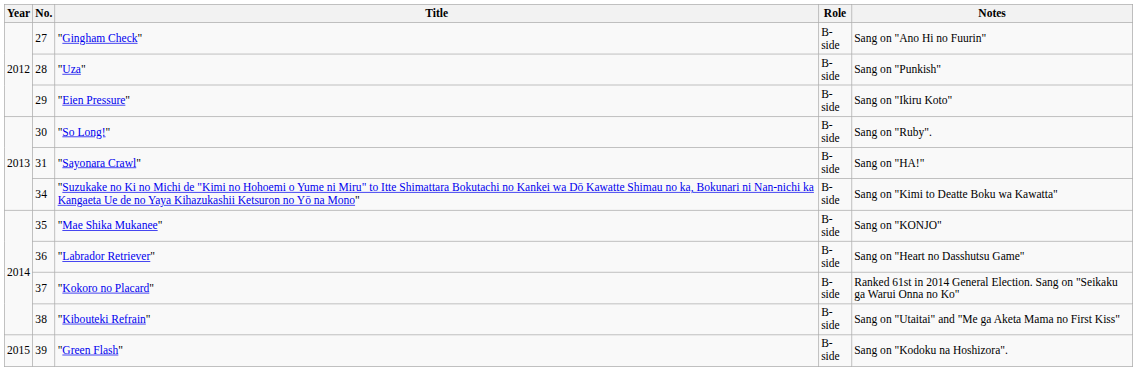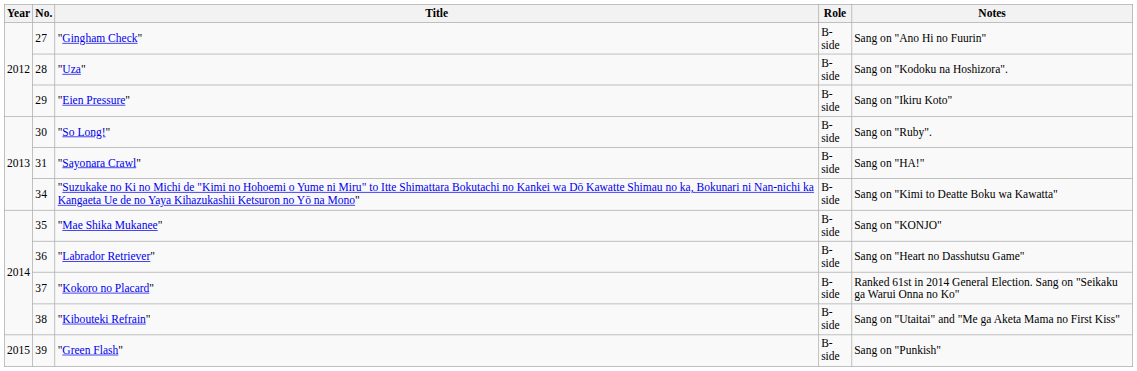(898, 69) Sang on "Punkish" -> (931, 69) Sang on "Kodoku na Hoshizora".
(931, 350) Sang on "Kodoku na Hoshizora". -> (898, 350) Sang on "Punkish"
